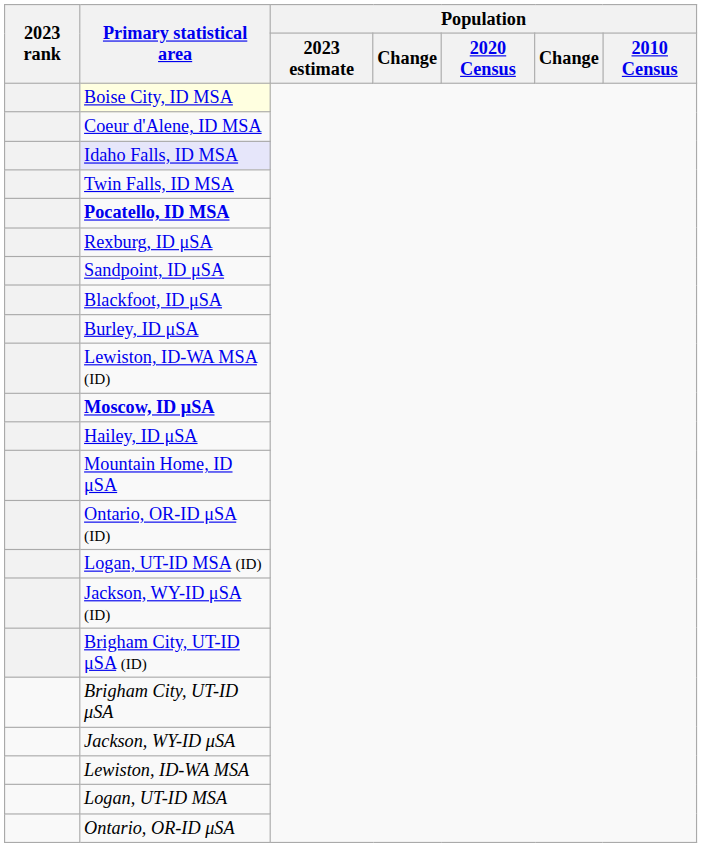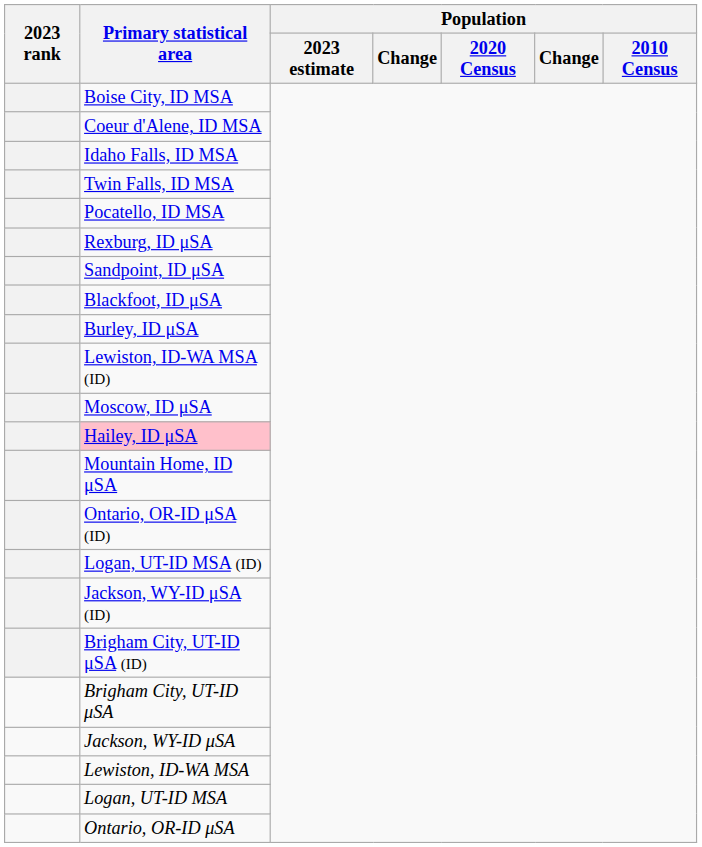(158, 97) lightyellow background -> (158, 97) no background
(161, 155) lavender background -> (161, 155) no background
(157, 213) bold -> (154, 213) normal
(149, 407) bold -> (148, 407) normal
(141, 436) no background -> (141, 436) pink background
